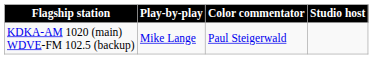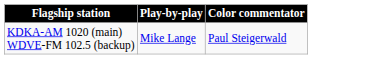- column: (338, 13)
